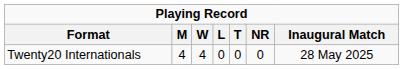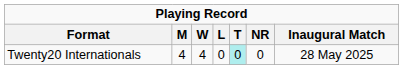(238, 54) no background -> (238, 54) paleturquoise background
